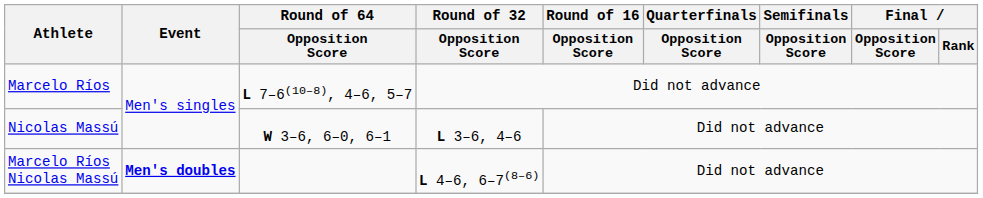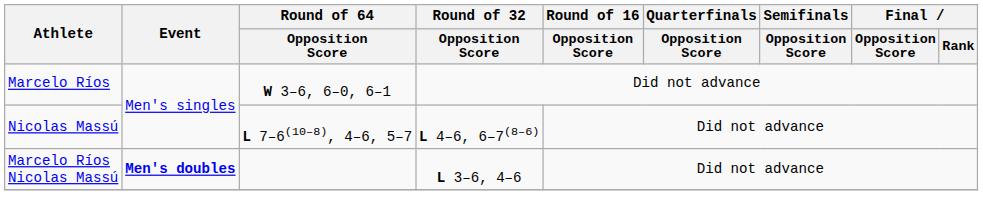(327, 94) L 7–6(10–8), 4–6, 5–7 -> (327, 93) W 3–6, 6–0, 6–1
(327, 137) W 3–6, 6–0, 6–1 -> (327, 135) L 7–6(10–8), 4–6, 5–7
(479, 137) L 3–6, 4–6 -> (479, 135) L 4–6, 6–7(8–6)
(479, 179) L 4–6, 6–7(8–6) -> (479, 177) L 3–6, 4–6
